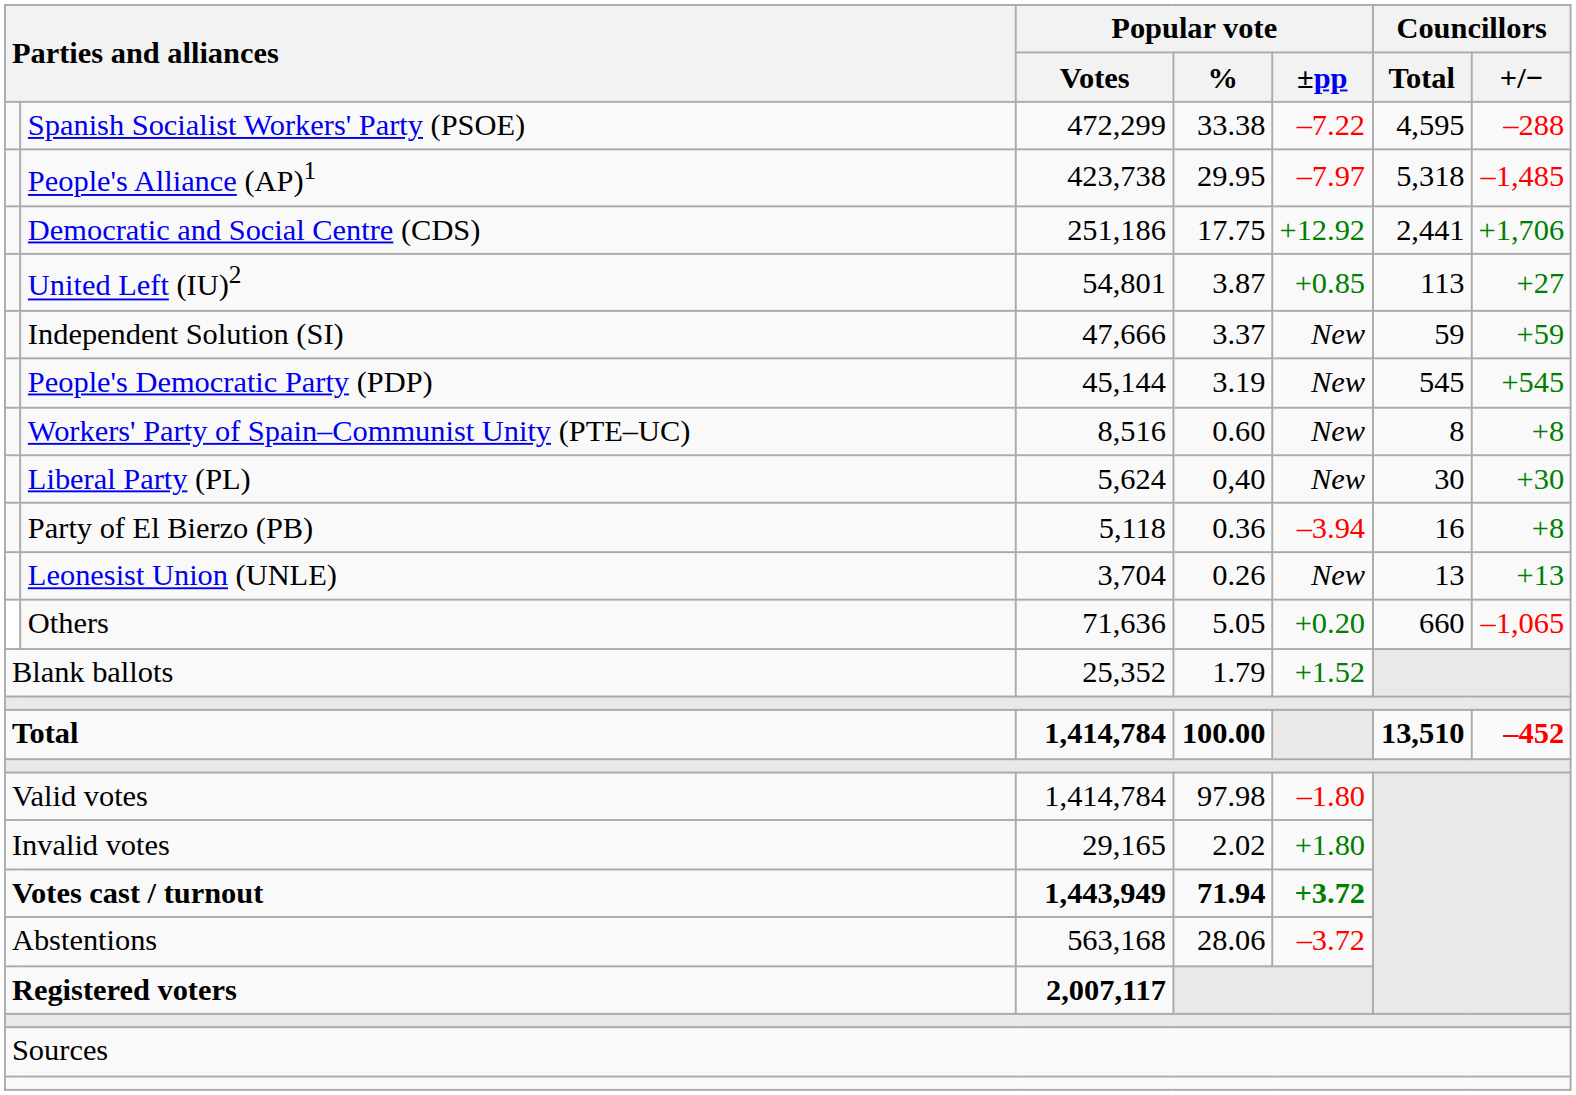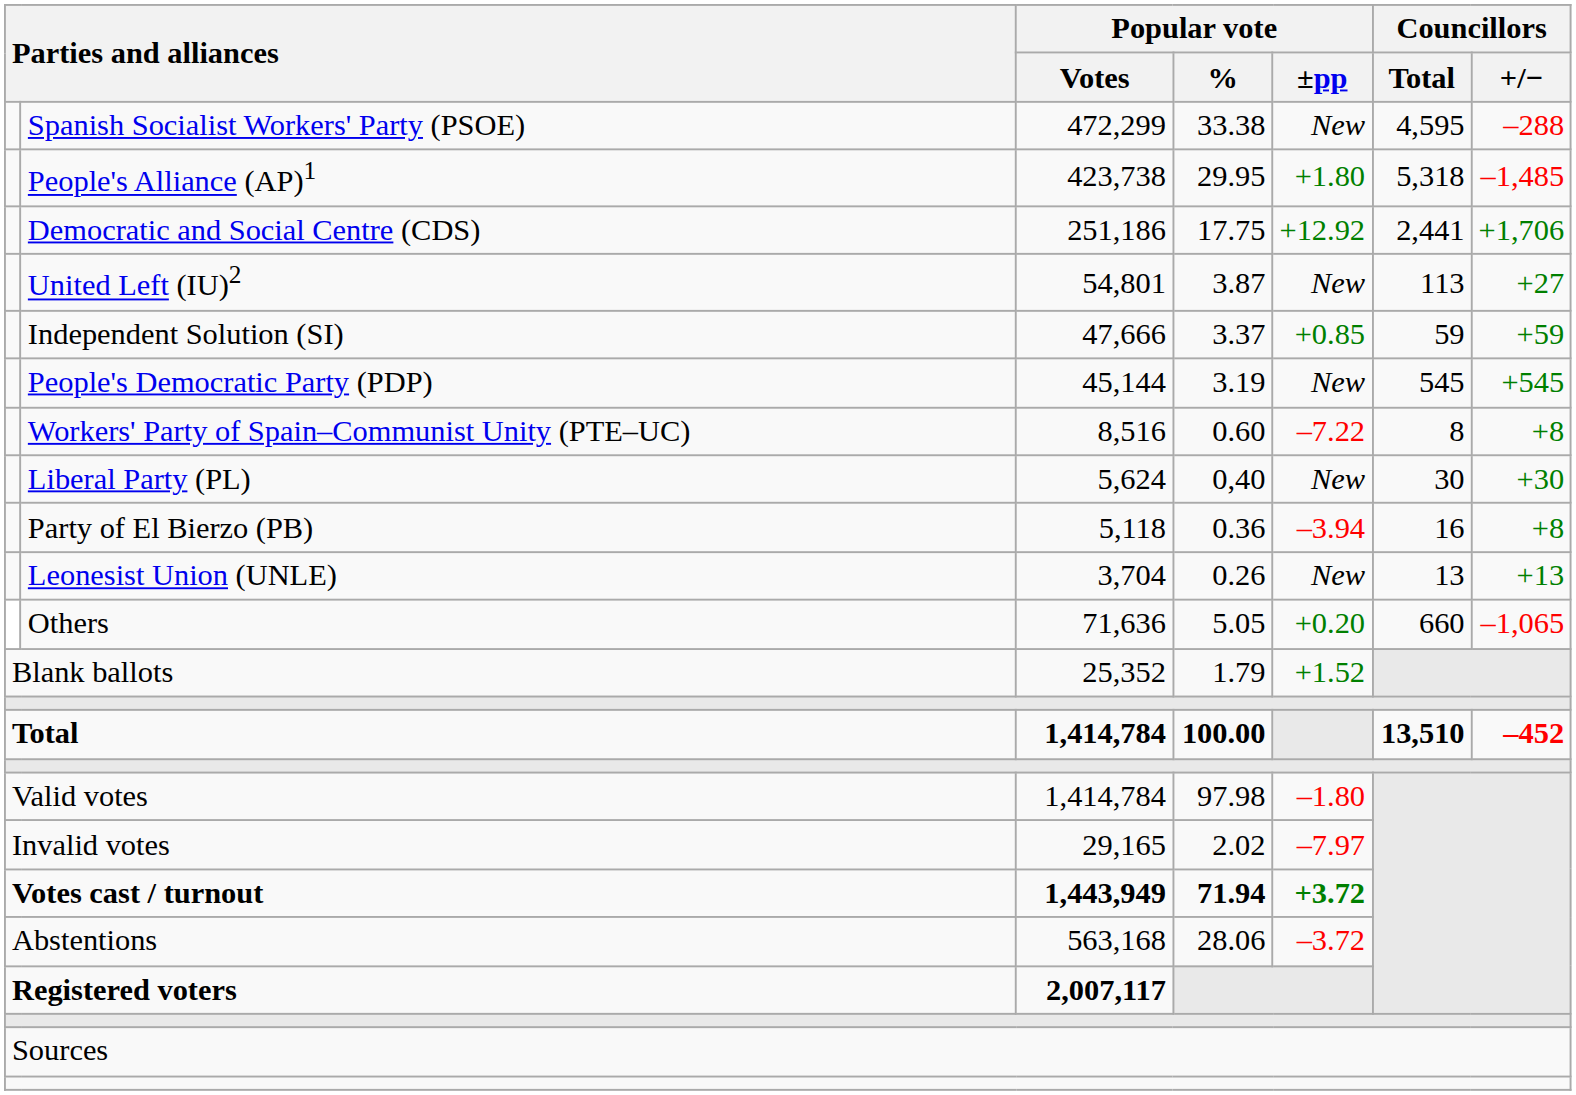(1331, 125) –7.22 -> (1338, 125) New
(1331, 177) –7.97 -> (1330, 177) +1.80
(1330, 281) +0.85 -> (1338, 281) New
(1338, 334) New -> (1330, 334) +0.85
(1338, 430) New -> (1331, 430) –7.22
(1330, 844) +1.80 -> (1331, 844) –7.97
